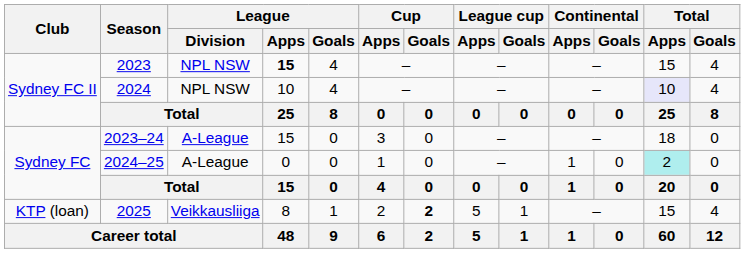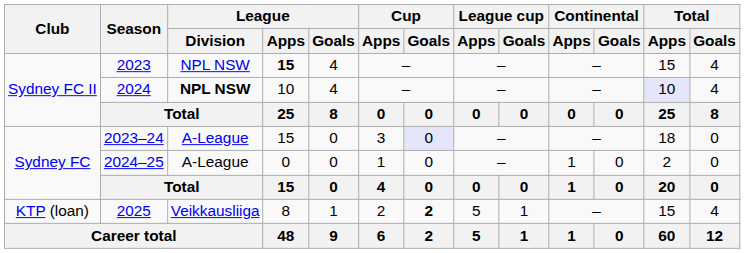(215, 89) normal -> (215, 89) bold
(429, 138) no background -> (429, 138) lavender background
(667, 162) paleturquoise background -> (667, 162) no background
